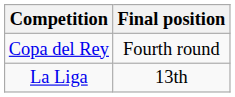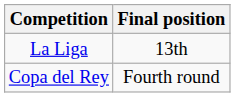rows swapped: (59, 77) <-> (59, 48)
